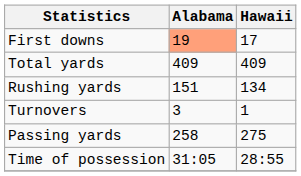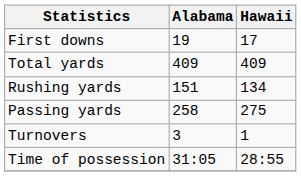(181, 41) lightsalmon background -> (181, 41) no background
rows swapped: (65, 136) <-> (47, 112)
